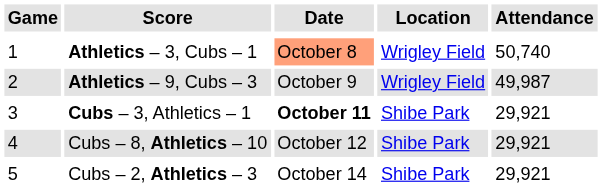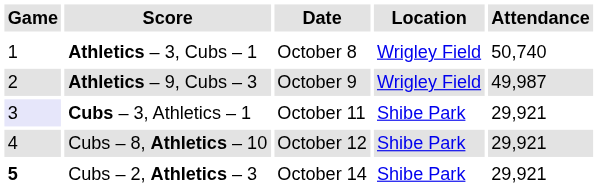(317, 51) lightsalmon background -> (317, 51) no background
(13, 112) no background -> (13, 112) lavender background
(324, 112) bold -> (321, 112) normal
(13, 173) normal -> (13, 173) bold
